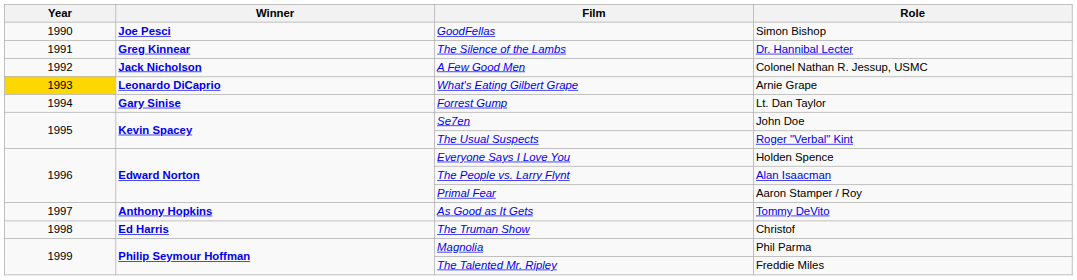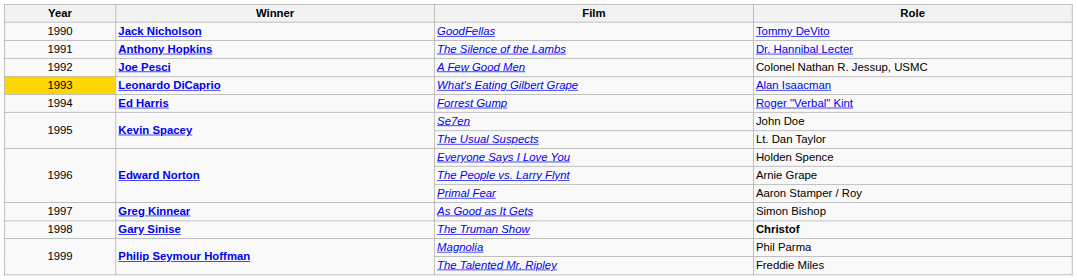(145, 31) Joe Pesci -> (160, 31) Jack Nicholson
(791, 31) Simon Bishop -> (793, 31) Tommy DeVito
(154, 49) Greg Kinnear -> (165, 49) Anthony Hopkins
(160, 67) Jack Nicholson -> (145, 67) Joe Pesci
(787, 85) Arnie Grape -> (793, 85) Alan Isaacman
(150, 103) Gary Sinise -> (144, 103) Ed Harris
(791, 103) Lt. Dan Taylor -> (804, 103) Roger "Verbal" Kint
(804, 139) Roger "Verbal" Kint -> (791, 139) Lt. Dan Taylor
(793, 175) Alan Isaacman -> (787, 175) Arnie Grape
(165, 211) Anthony Hopkins -> (154, 211) Greg Kinnear
(793, 211) Tommy DeVito -> (791, 211) Simon Bishop
(144, 229) Ed Harris -> (150, 229) Gary Sinise
(775, 229) normal -> (778, 229) bold
